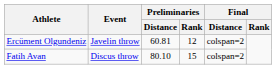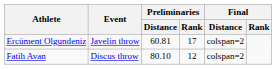(192, 42) 12 -> (192, 42) 17
(192, 57) 15 -> (192, 57) 12
